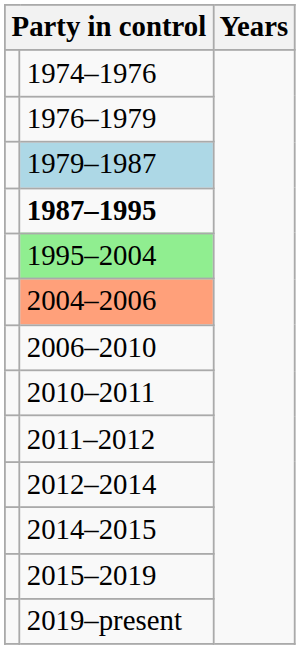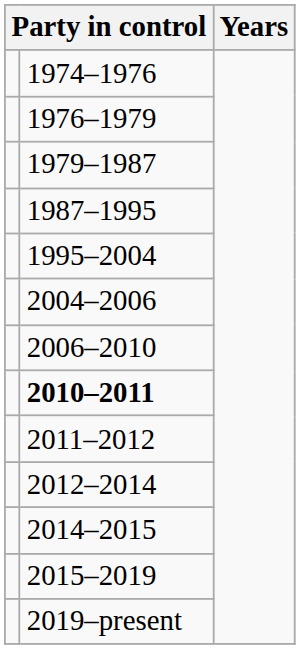(92, 164) lightblue background -> (92, 164) no background
(92, 210) bold -> (92, 210) normal
(92, 255) lightgreen background -> (92, 255) no background
(92, 301) lightsalmon background -> (92, 301) no background
(91, 392) normal -> (91, 392) bold
